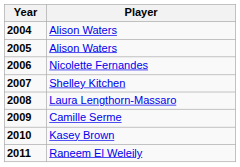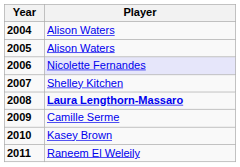(99, 65) no background -> (96, 65) lavender background
(113, 100) normal -> (115, 100) bold
